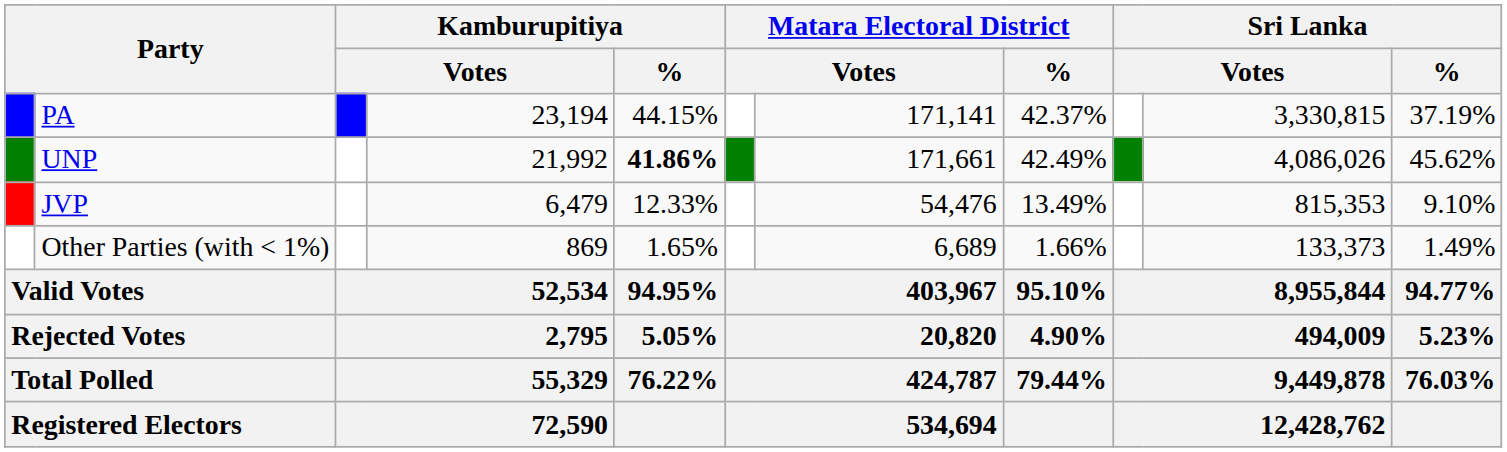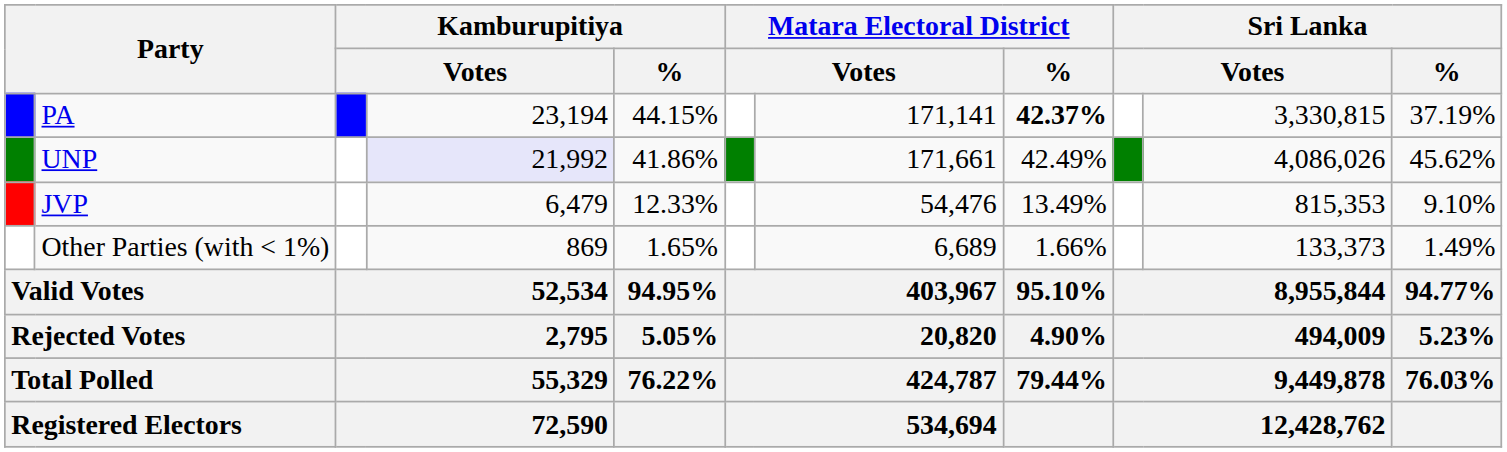(1064, 114) normal -> (1061, 114) bold
(570, 159) no background -> (570, 159) lavender background
(673, 159) bold -> (675, 159) normal
